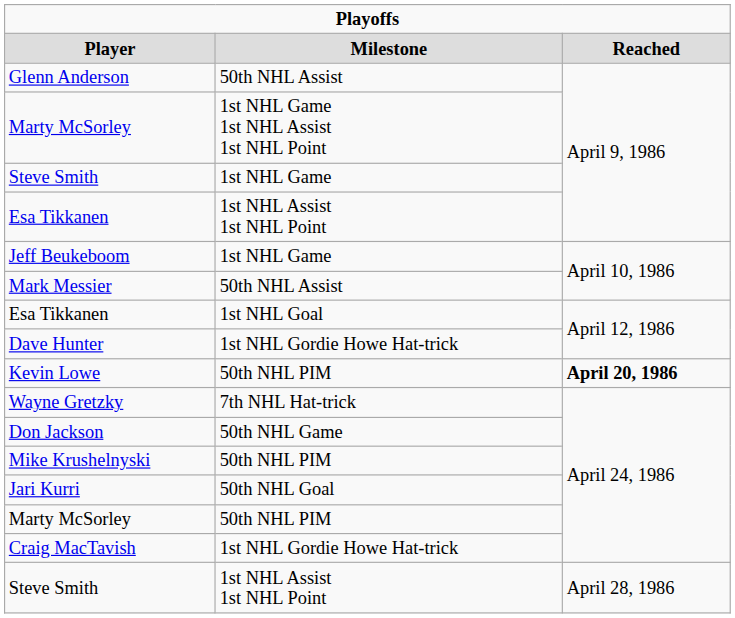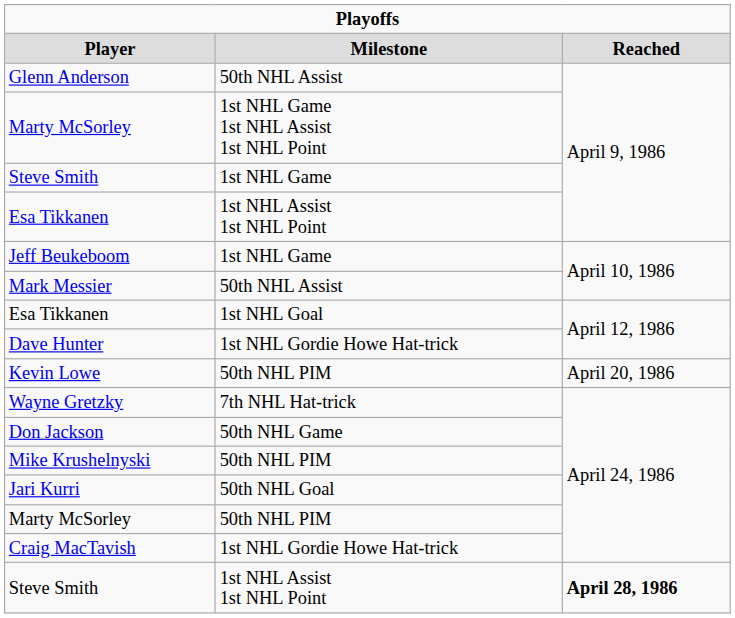(622, 373) bold -> (621, 373) normal
(621, 587) normal -> (622, 587) bold
